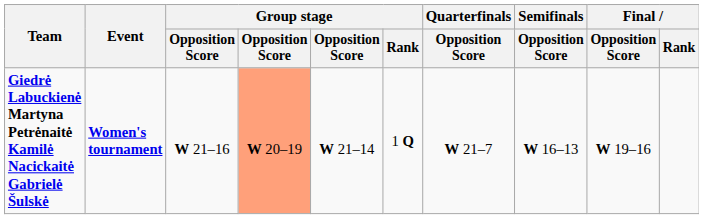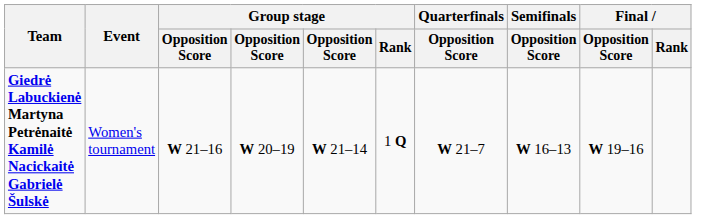(125, 141) bold -> (122, 141) normal
(274, 149) lightsalmon background -> (267, 149) no background
